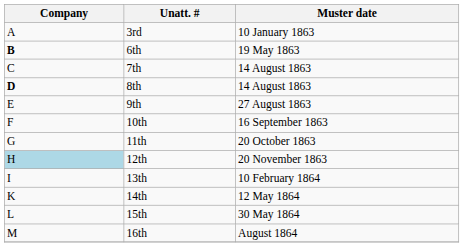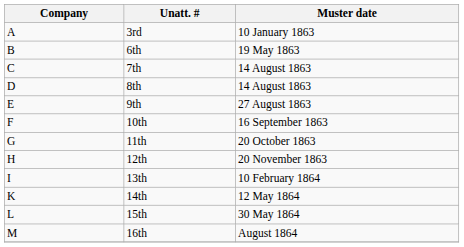(11, 50) bold -> (11, 50) normal
(11, 86) bold -> (11, 86) normal
(11, 159) lightblue background -> (11, 159) no background
